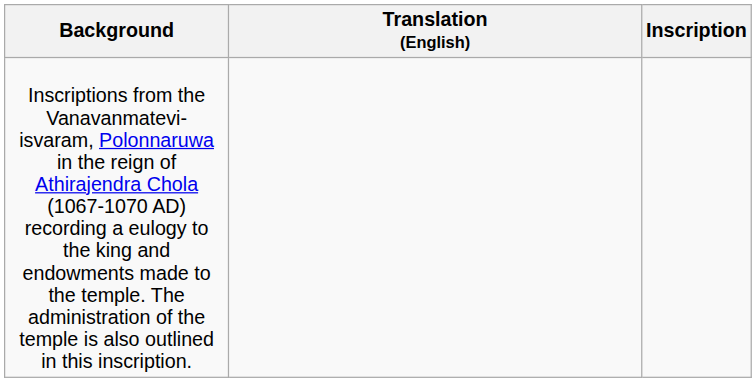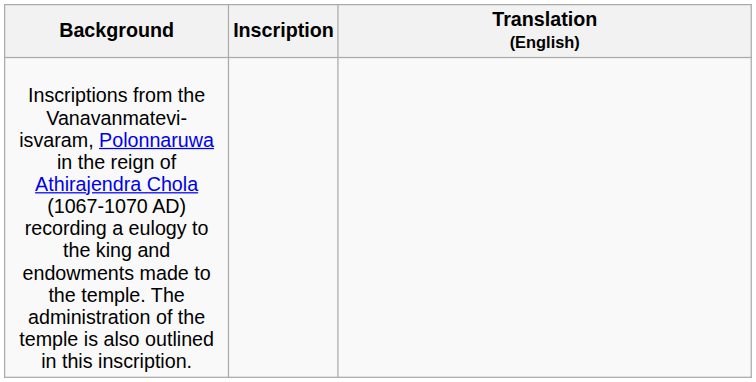columns swapped: (435, 31) <-> (696, 31)
